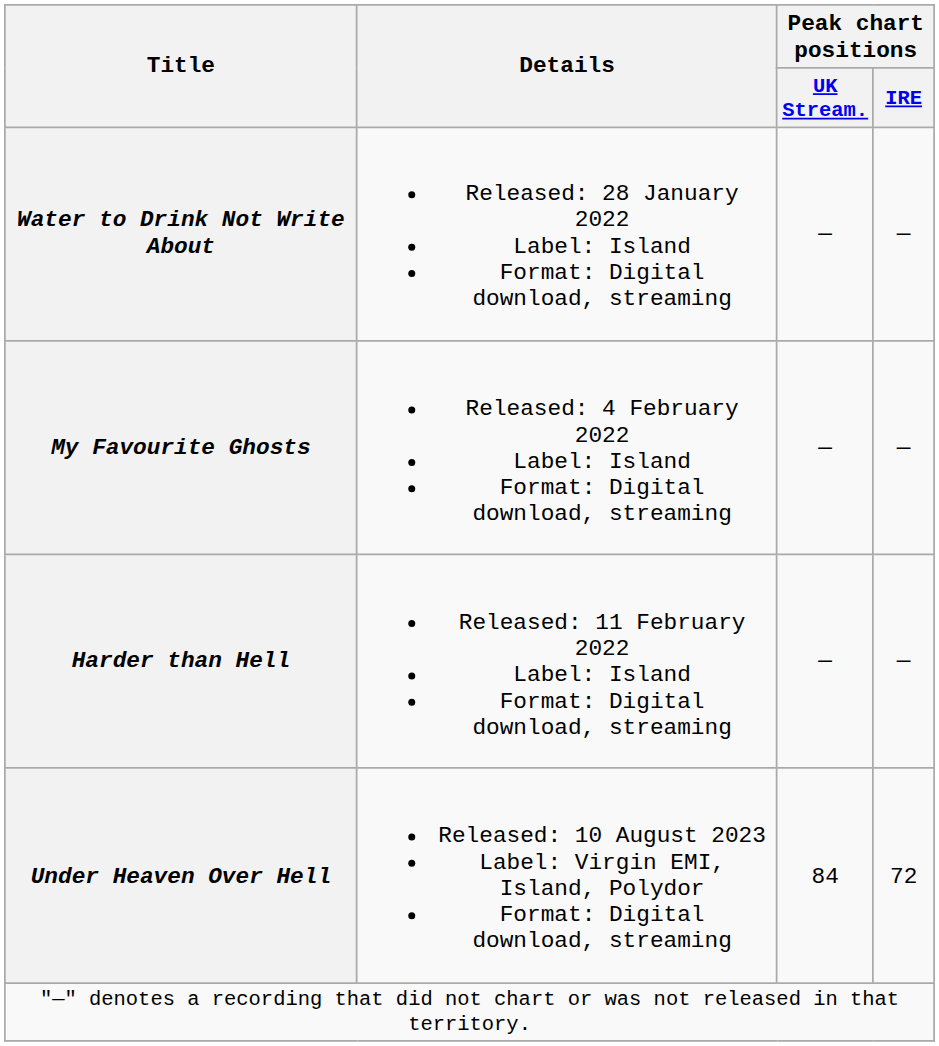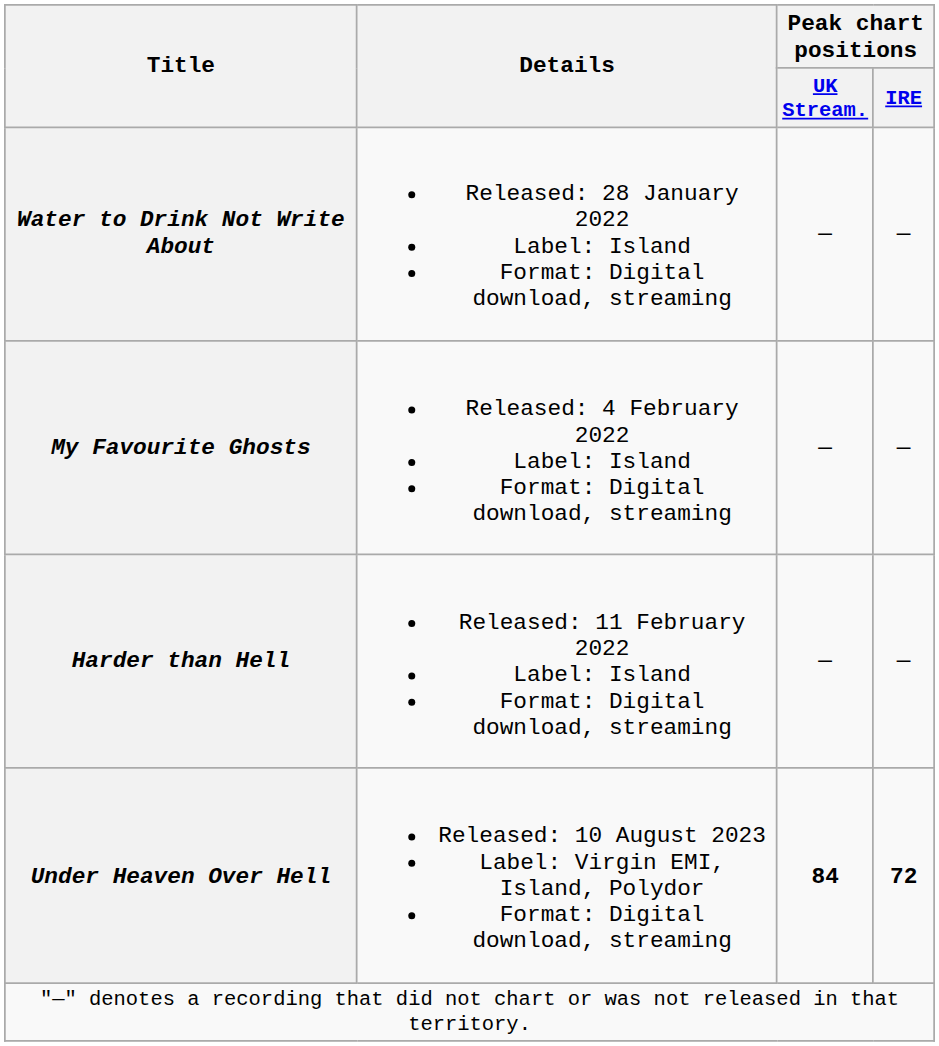(825, 876) normal -> (825, 876) bold
(904, 876) normal -> (904, 876) bold
